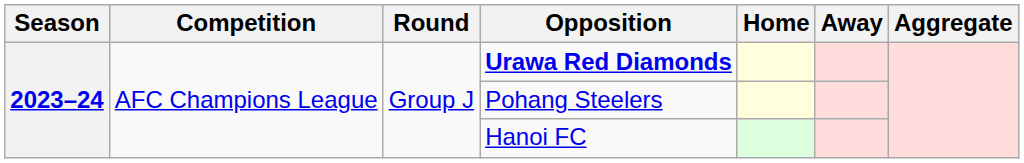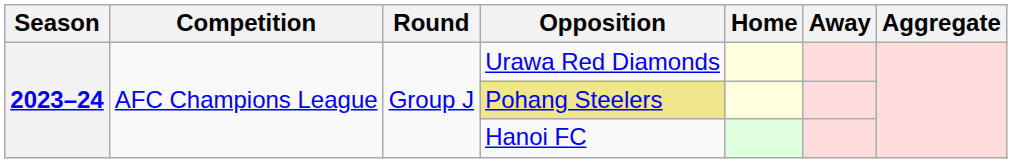(608, 61) bold -> (603, 61) normal
(574, 99) no background -> (574, 99) khaki background
